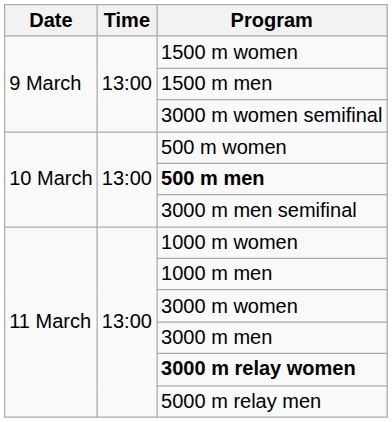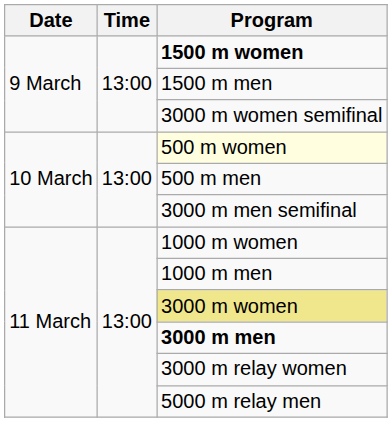(229, 52) normal -> (232, 52) bold
(224, 147) no background -> (224, 147) lightyellow background
(213, 178) bold -> (211, 178) normal
(229, 305) no background -> (229, 305) khaki background
(217, 337) normal -> (218, 337) bold
(258, 369) bold -> (254, 369) normal
